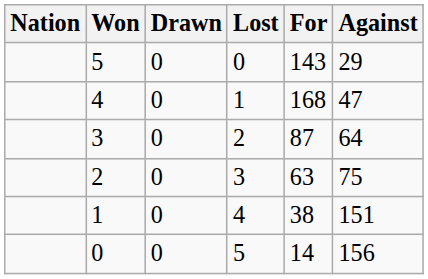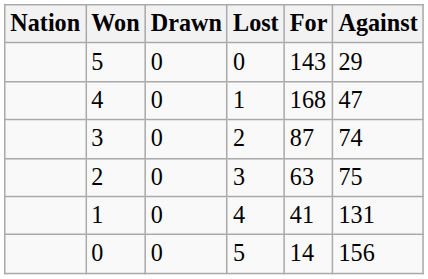(351, 138) 64 -> (351, 138) 74
(302, 215) 38 -> (302, 215) 41
(357, 215) 151 -> (357, 215) 131
